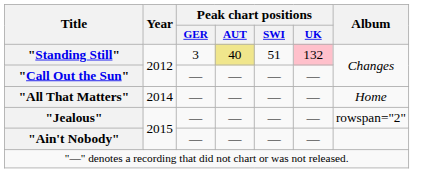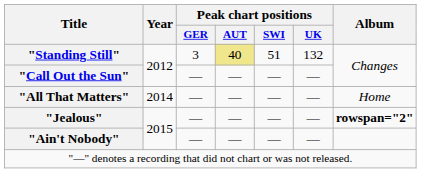(313, 54) pink background -> (313, 54) no background
(371, 117) normal -> (375, 117) bold
